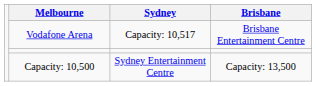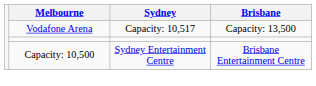(261, 34) Brisbane Entertainment Centre -> (261, 28) Capacity: 13,500
(261, 67) Capacity: 13,500 -> (261, 55) Brisbane Entertainment Centre
